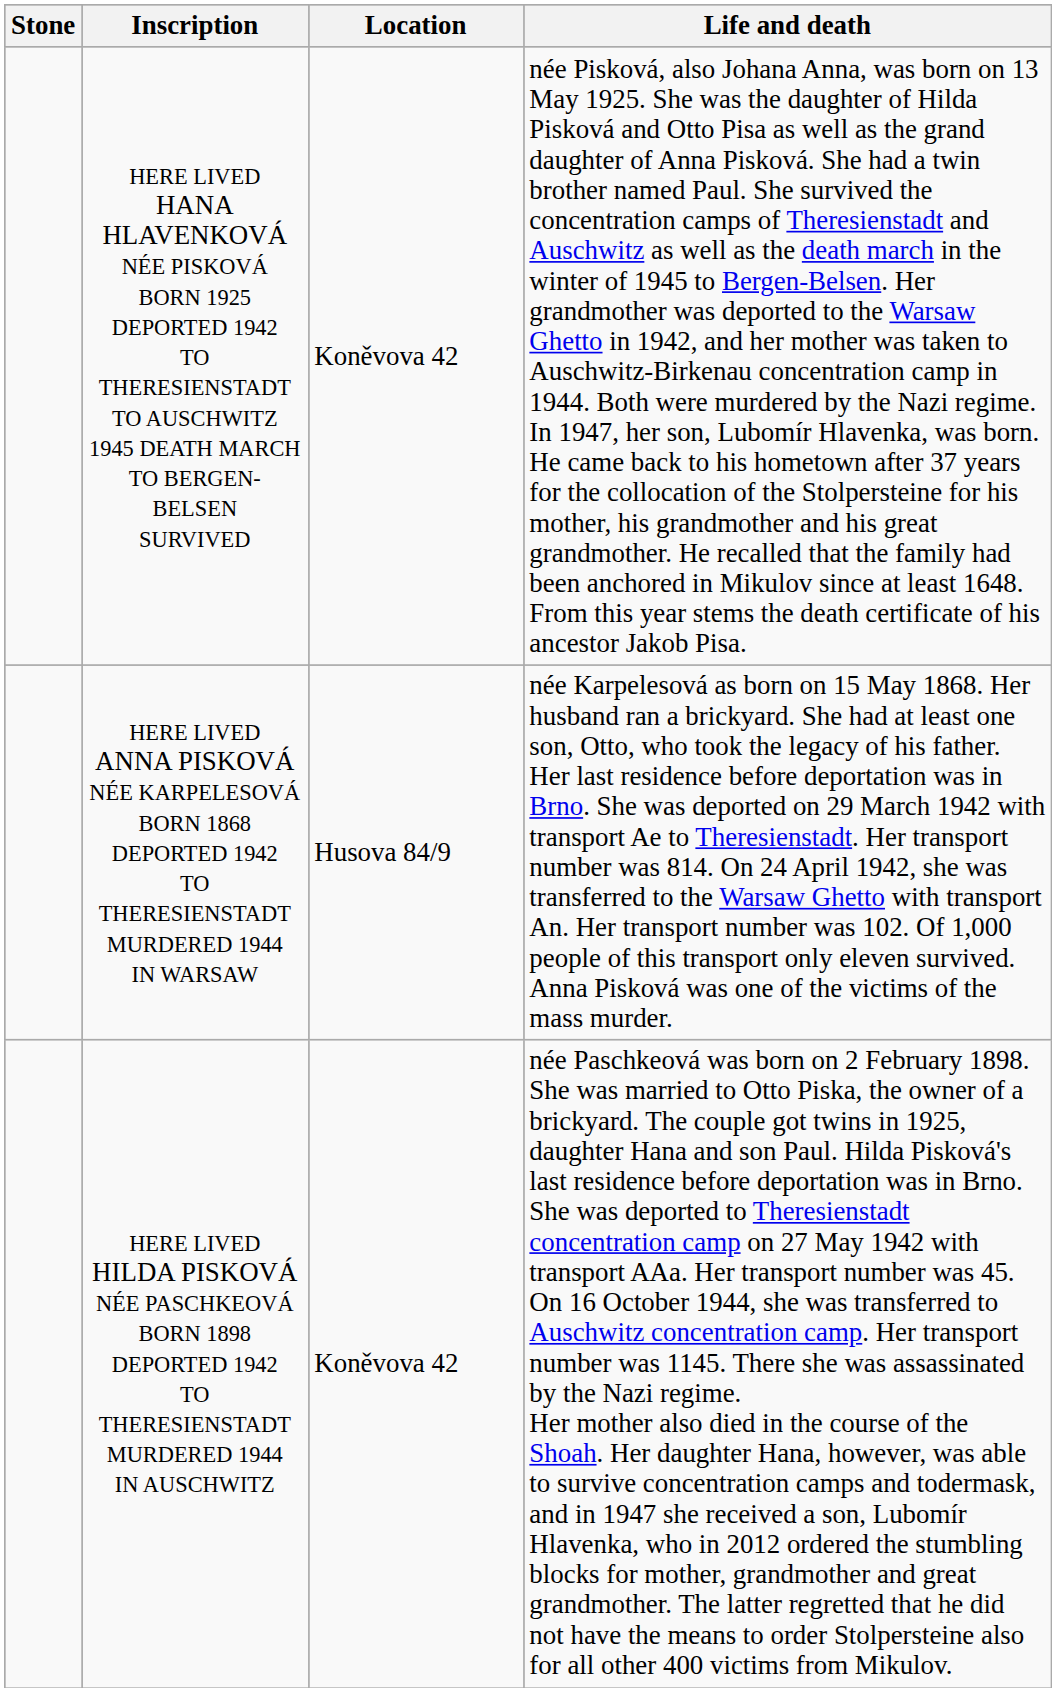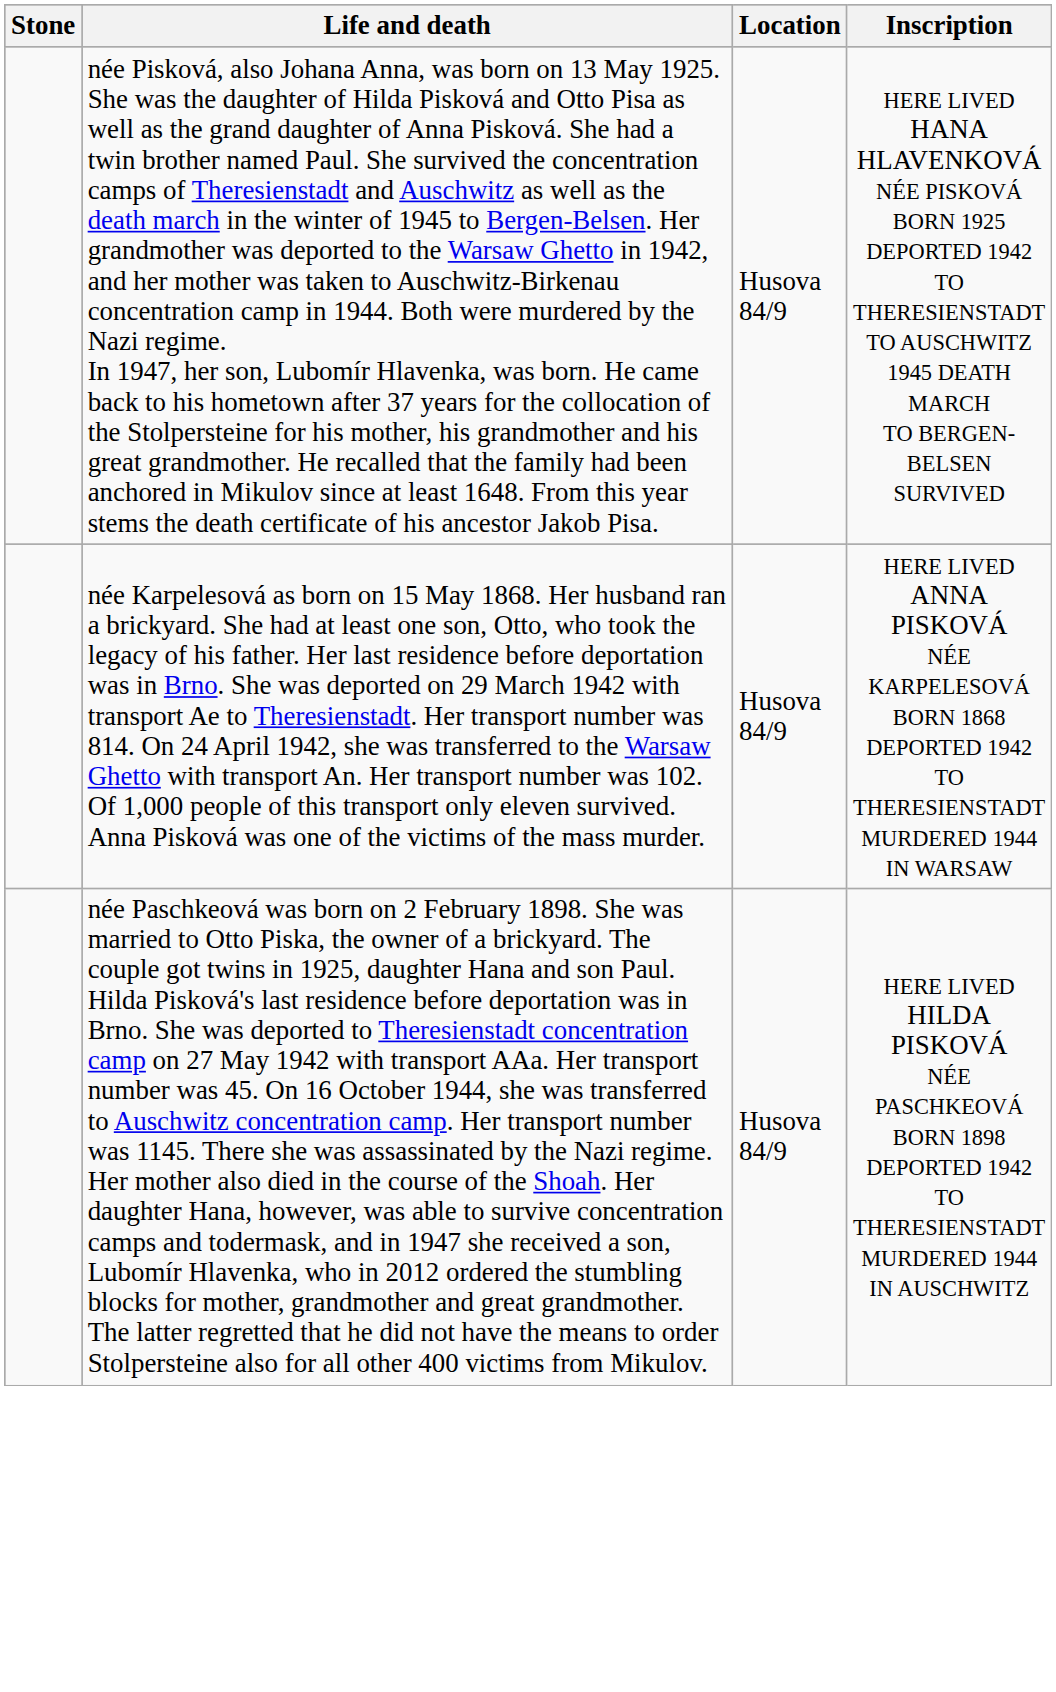columns swapped: (195, 25) <-> (787, 25)
(386, 355) Koněvova 42 -> (780, 295) Husova 84/9
(386, 1363) Koněvova 42 -> (780, 1136) Husova 84/9
